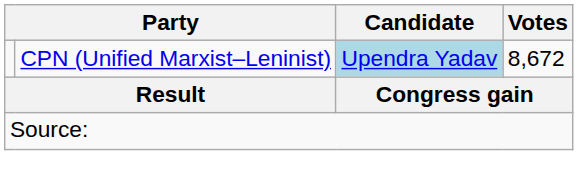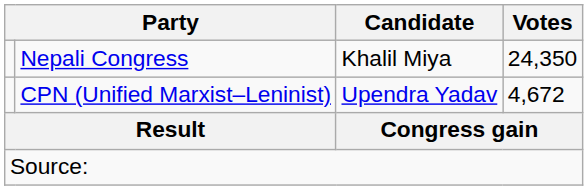+ row: (104, 58)
(419, 58) lightblue background -> (419, 94) no background
(536, 58) 8,672 -> (536, 94) 4,672
